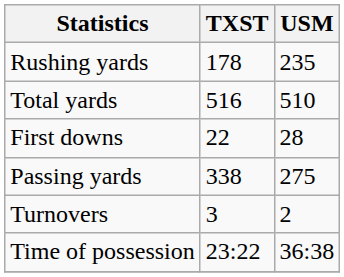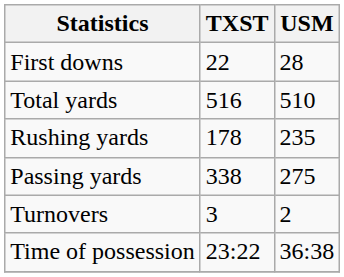rows swapped: (67, 137) <-> (79, 61)
